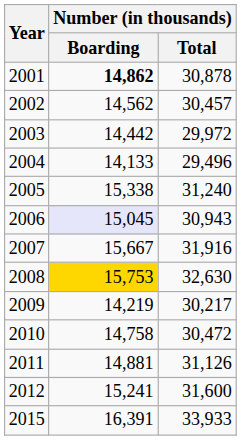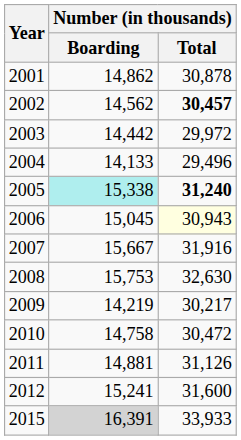(129, 76) bold -> (129, 76) normal
(207, 104) normal -> (207, 104) bold
(129, 190) no background -> (129, 190) paleturquoise background
(207, 190) normal -> (207, 190) bold
(129, 219) lavender background -> (129, 219) no background
(207, 219) no background -> (207, 219) lightyellow background
(129, 276) gold background -> (129, 276) no background
(129, 420) no background -> (129, 420) lightgrey background
